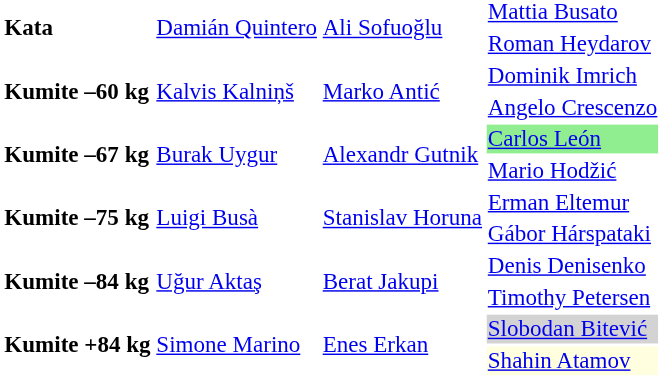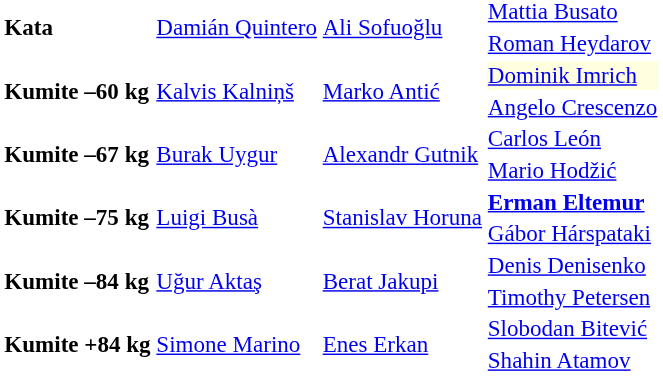(562, 75) no background -> (562, 75) lightyellow background
(544, 138) lightgreen background -> (544, 138) no background
(558, 202) normal -> (566, 202) bold
(567, 328) lightgrey background -> (567, 328) no background
(559, 360) lightyellow background -> (559, 360) no background
